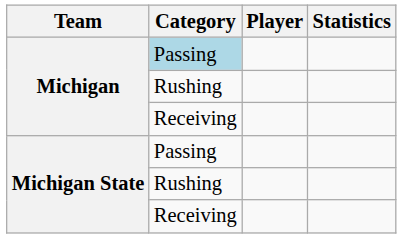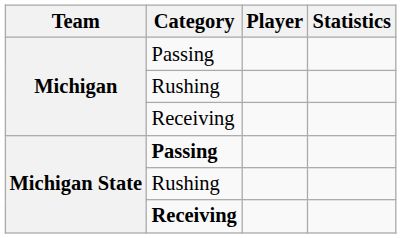(185, 53) lightblue background -> (183, 53) no background
(185, 151) normal -> (185, 151) bold
(195, 216) normal -> (194, 216) bold
